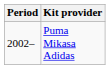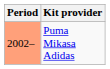(21, 43) no background -> (21, 43) lightsalmon background
